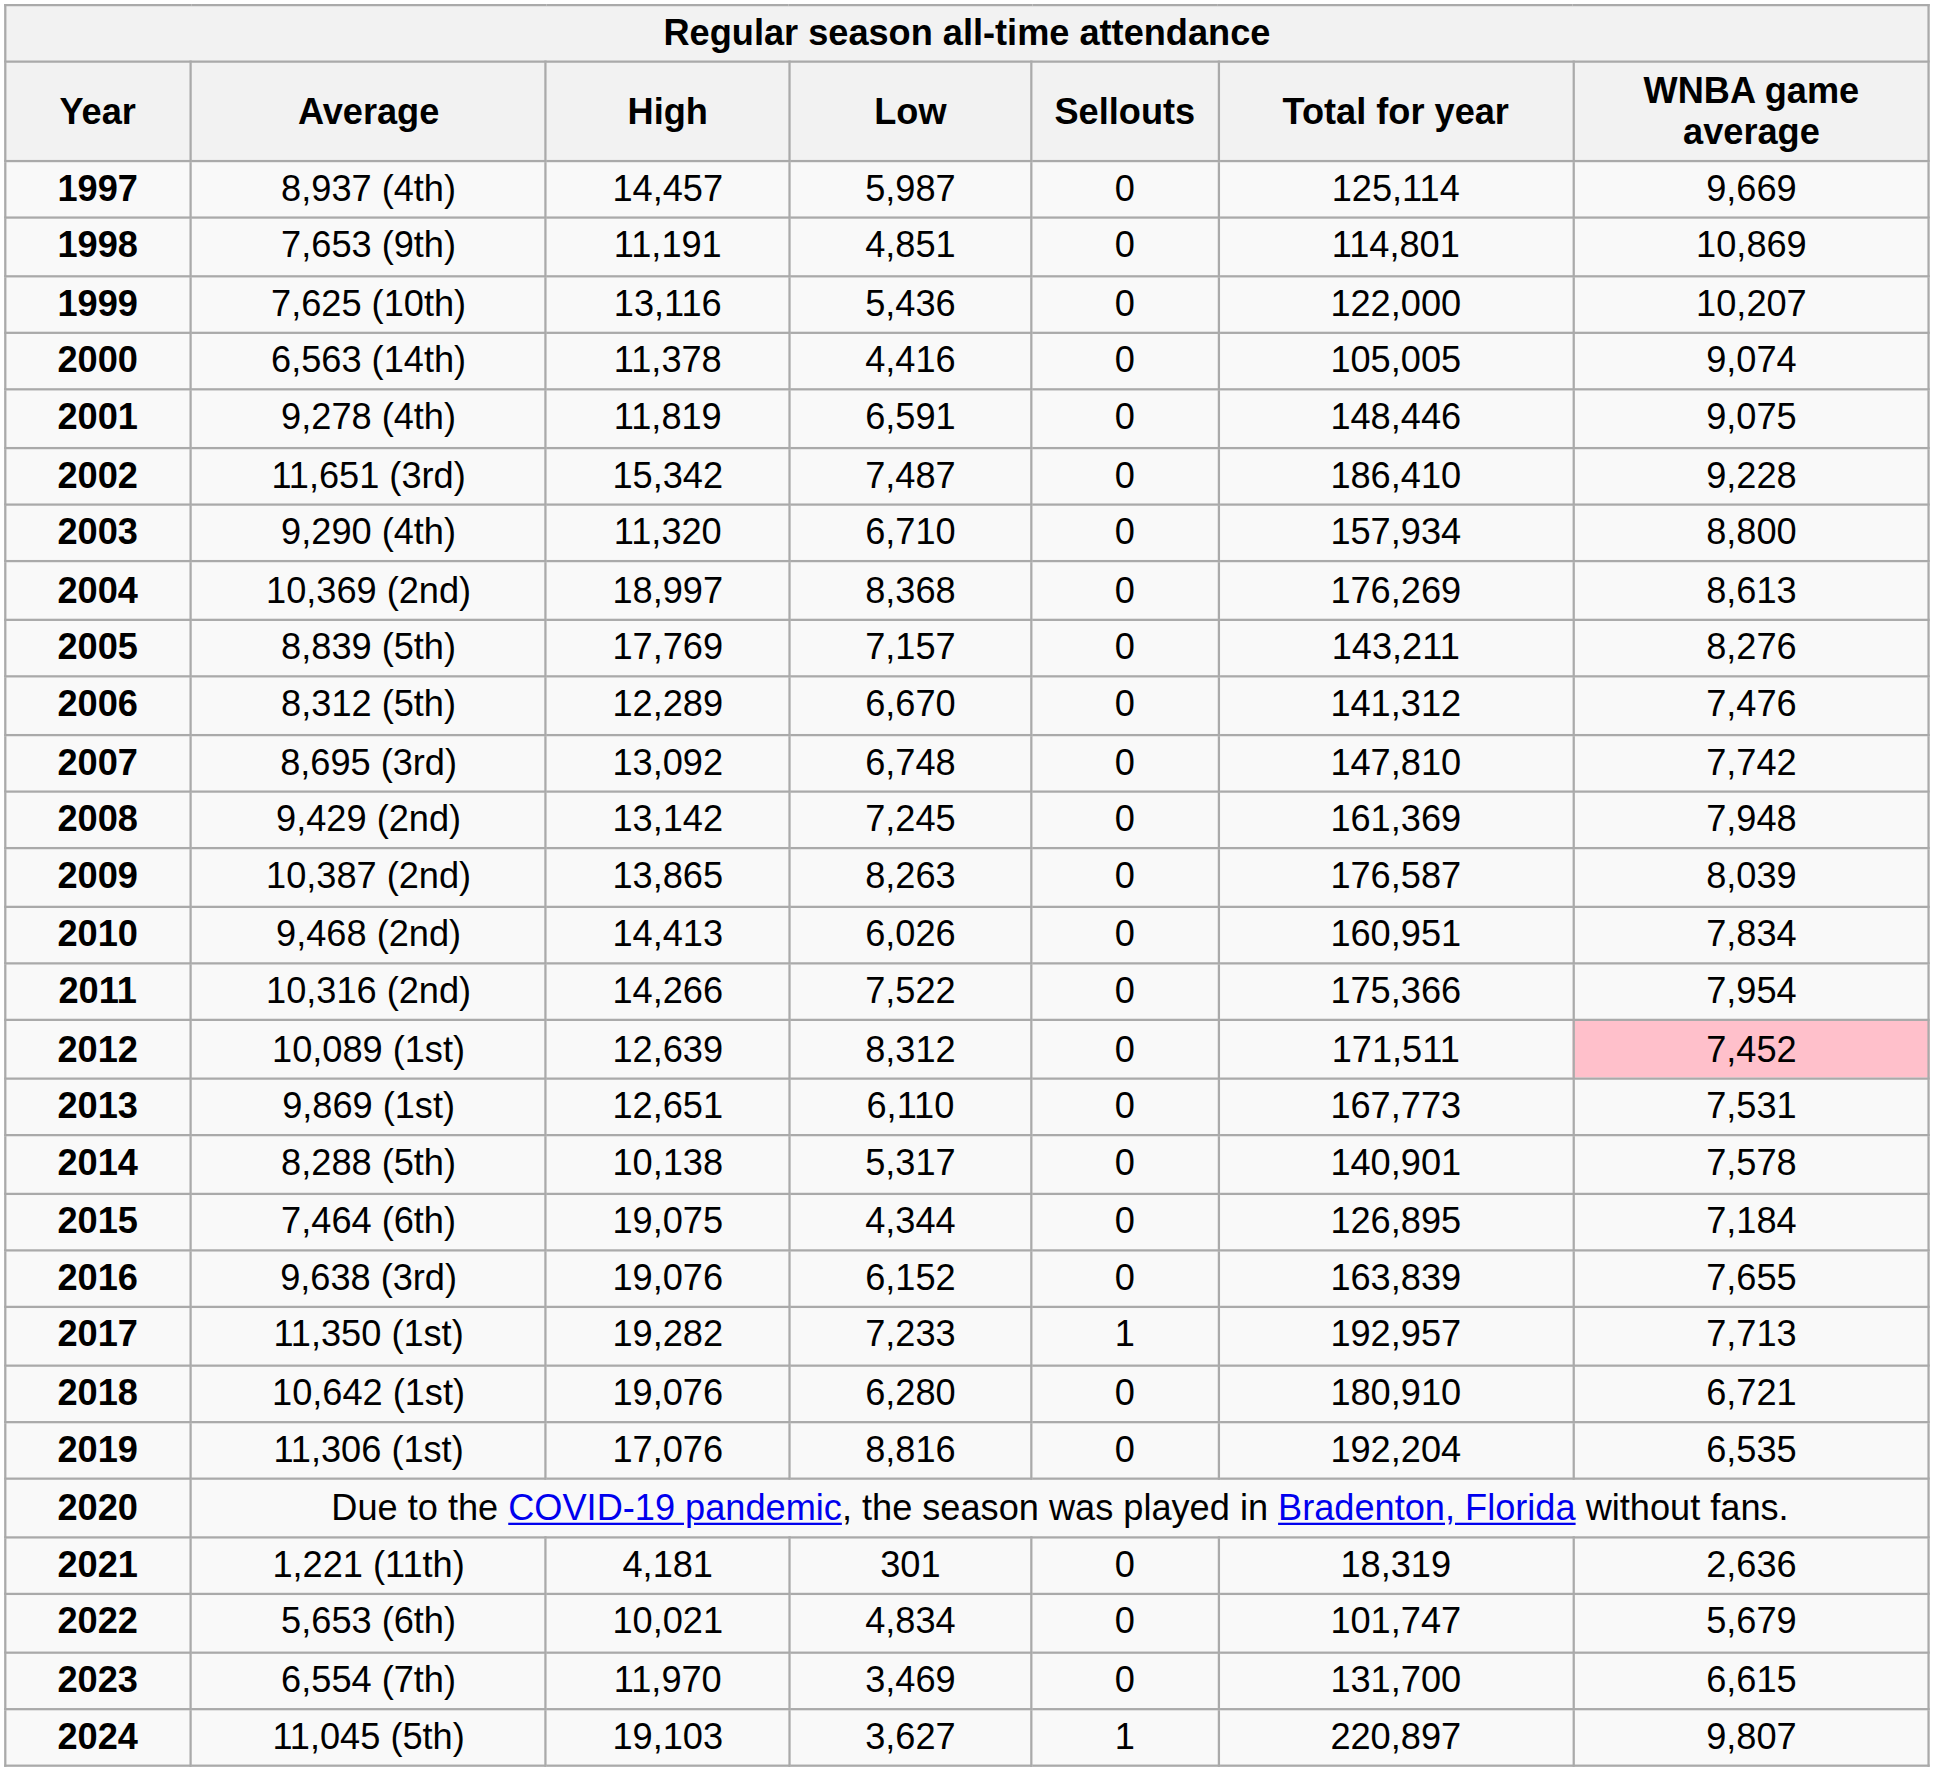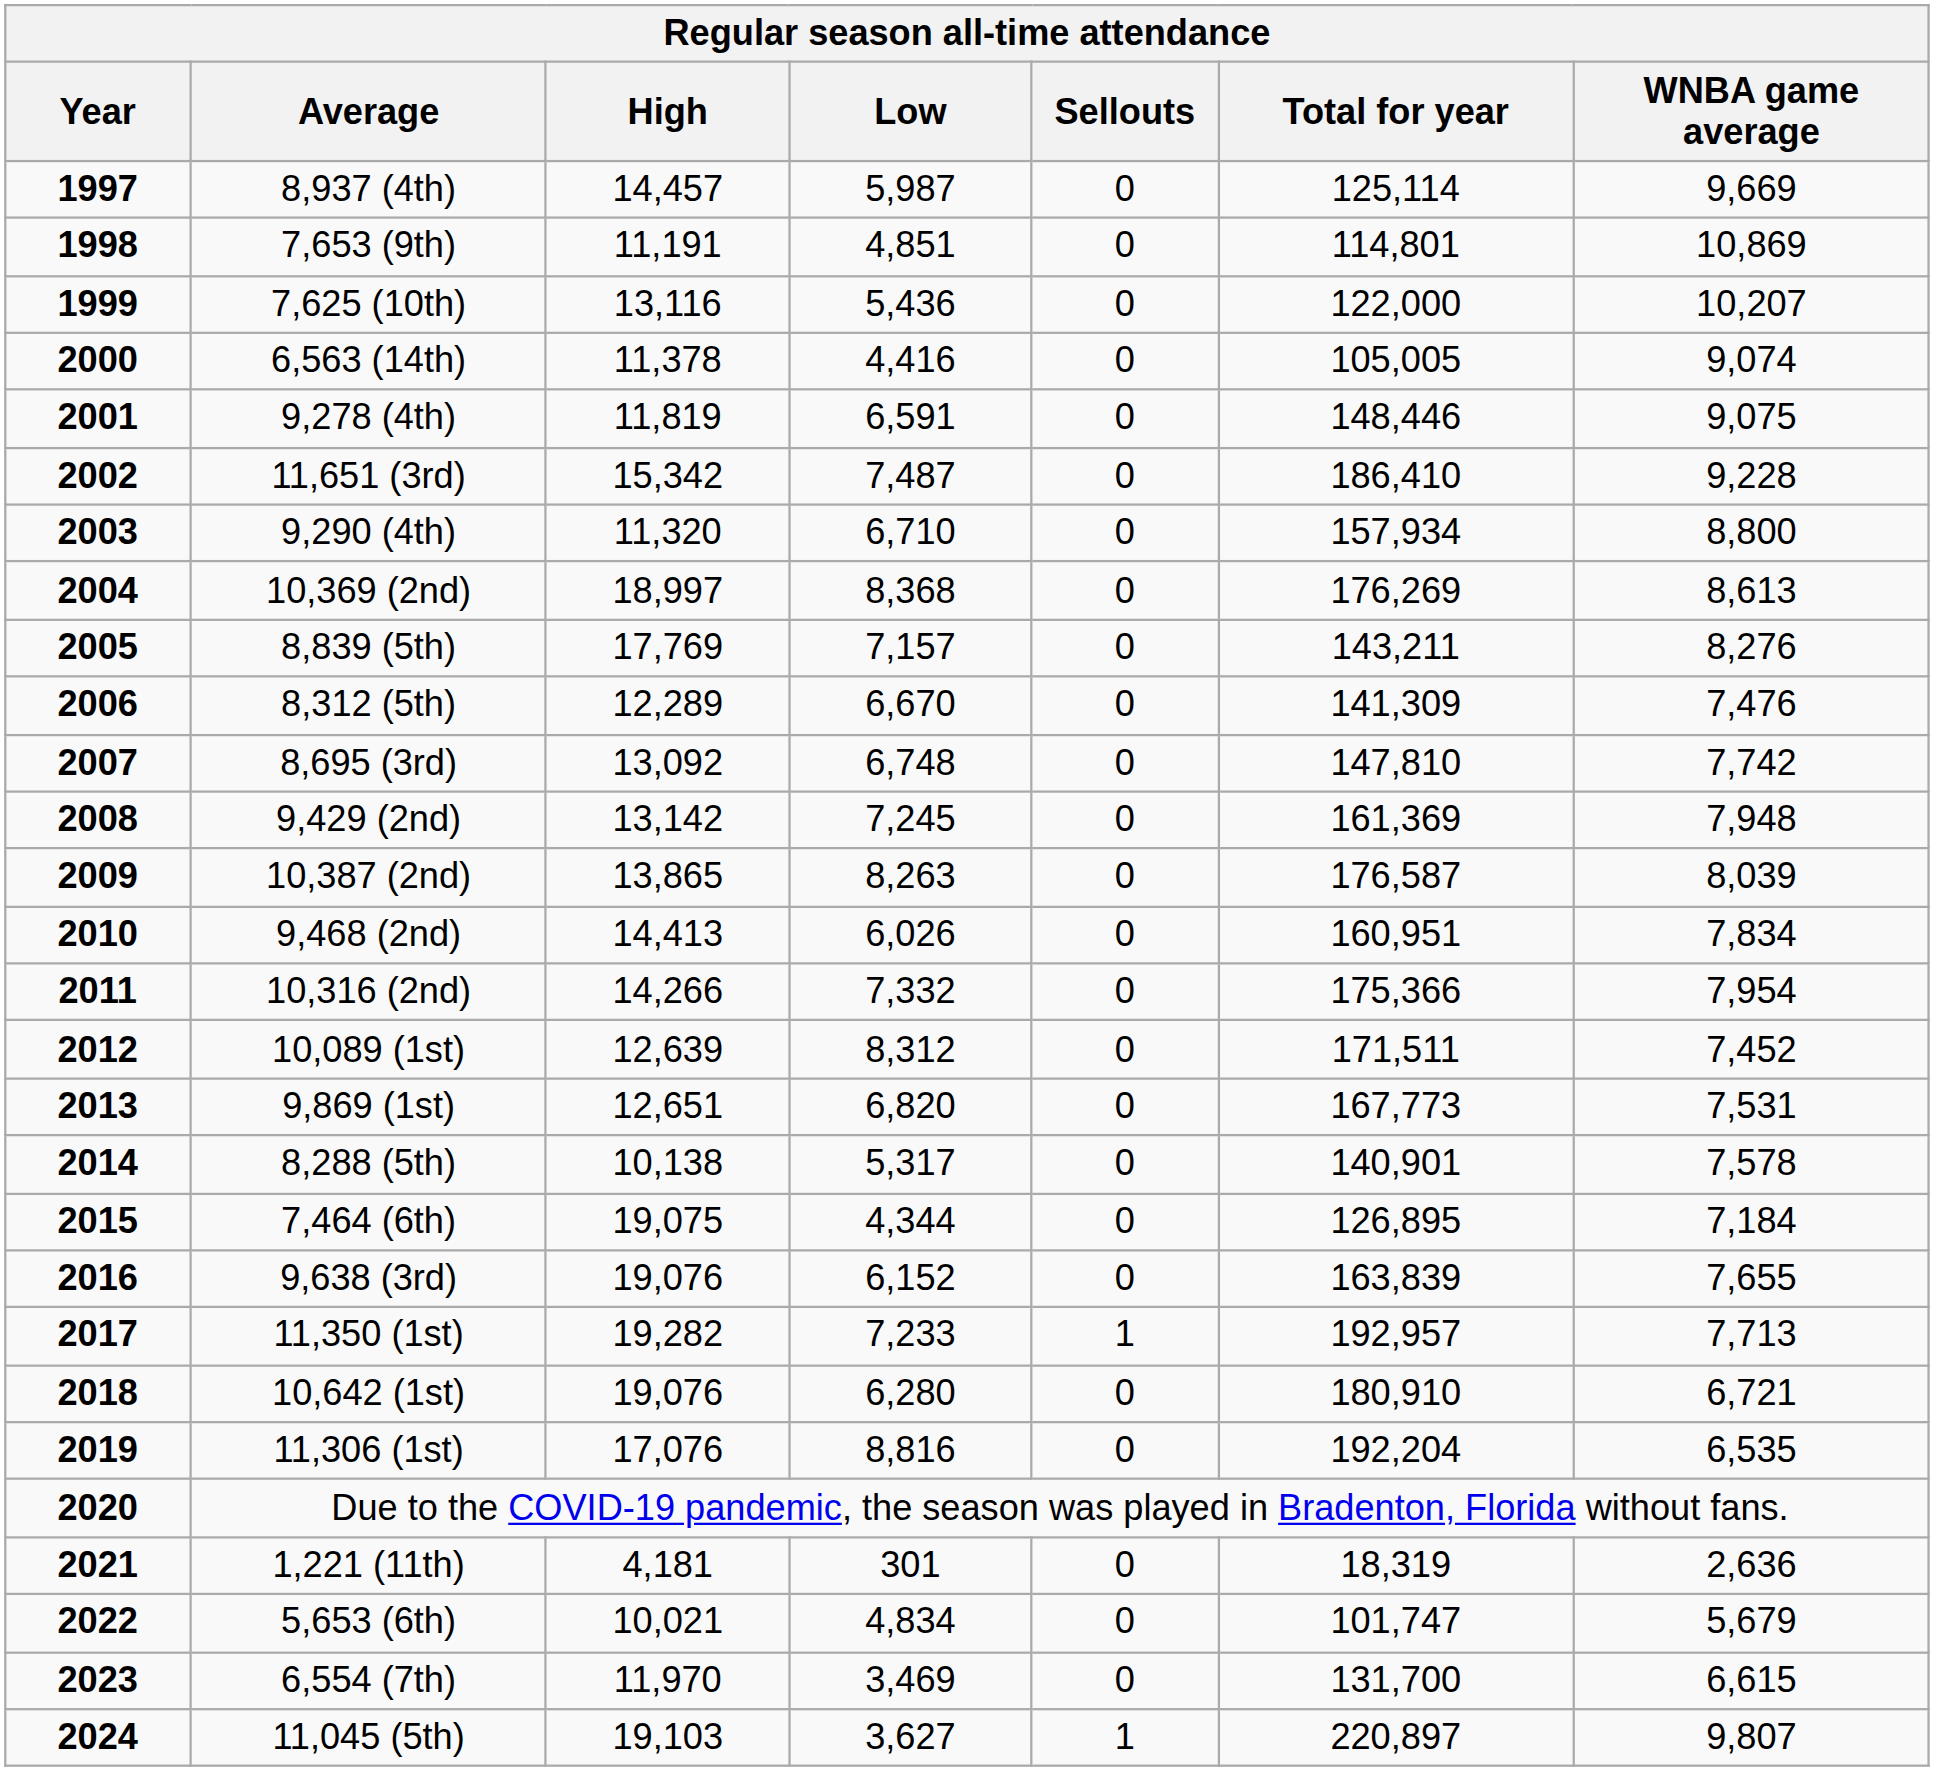(1396, 704) 141,312 -> (1396, 704) 141,309
(910, 991) 7,522 -> (910, 991) 7,332
(1751, 1048) pink background -> (1751, 1048) no background
(910, 1106) 6,110 -> (910, 1106) 6,820
